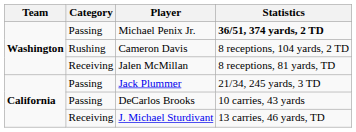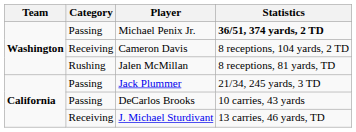(87, 48) Rushing -> (91, 48) Receiving
(91, 65) Receiving -> (87, 65) Rushing
